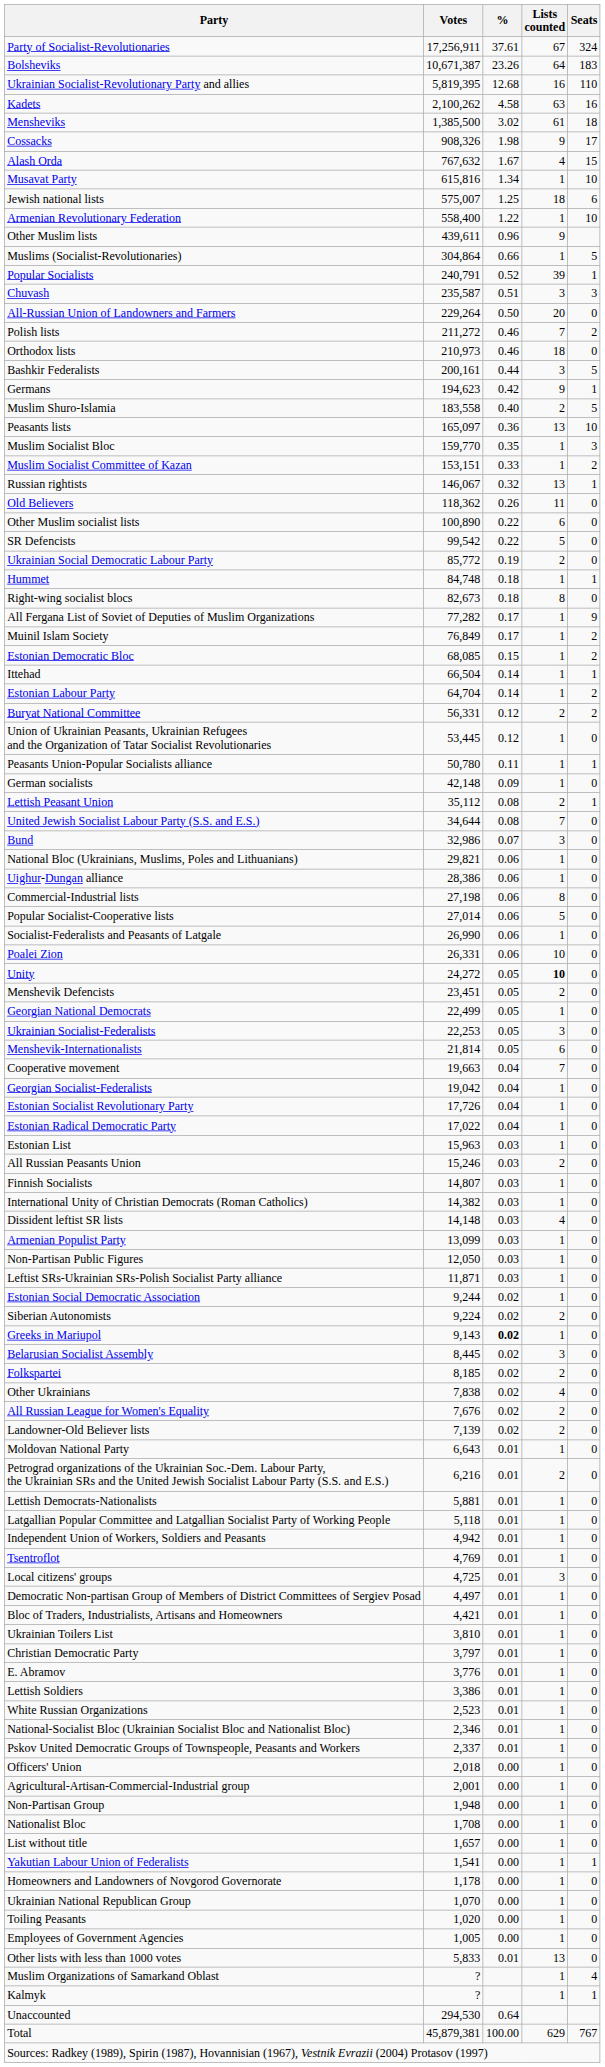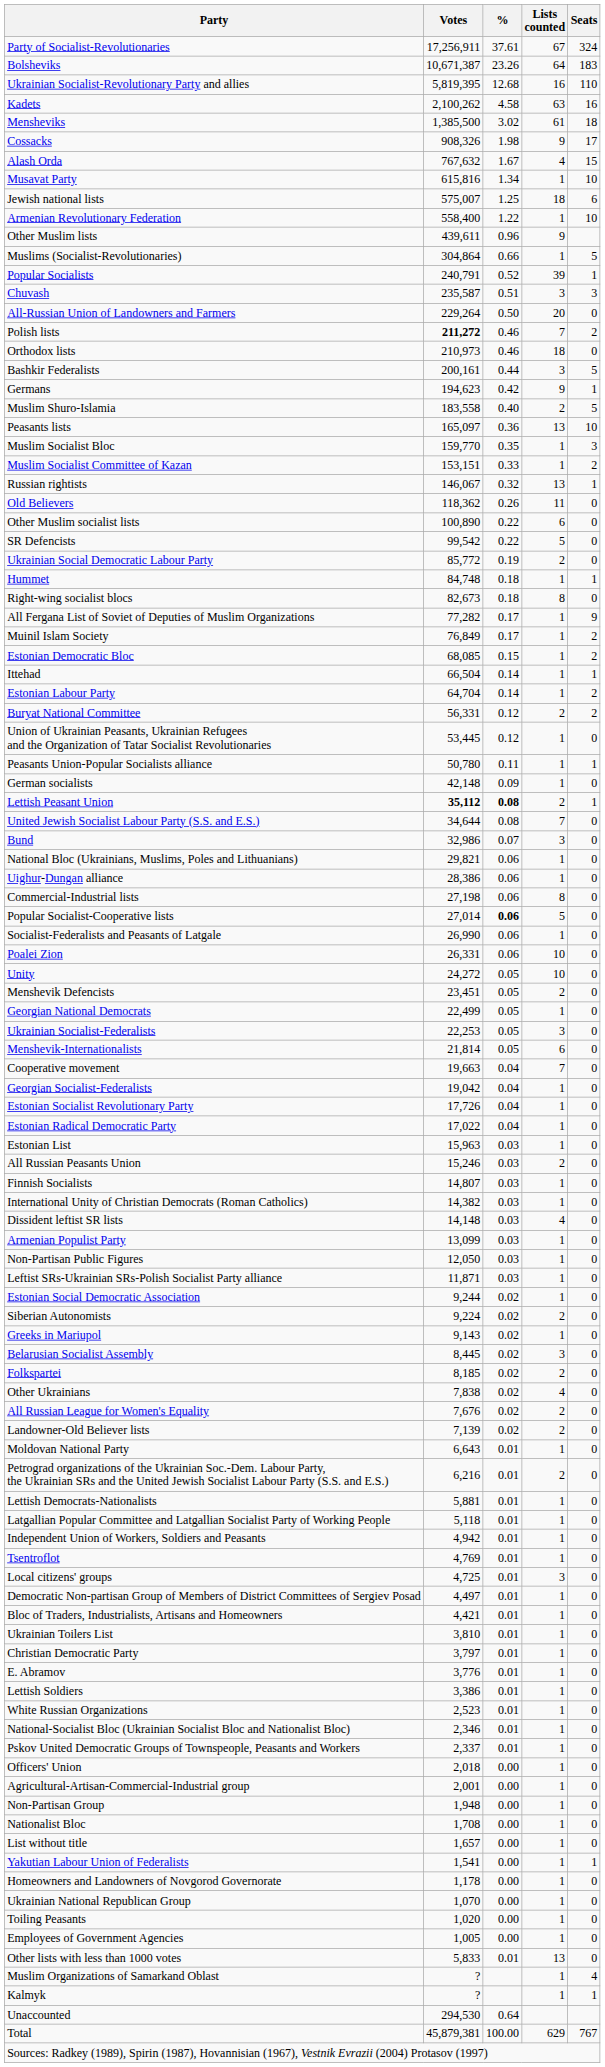(461, 332) normal -> (461, 332) bold
(464, 802) normal -> (464, 802) bold
(508, 802) normal -> (508, 802) bold
(508, 916) normal -> (508, 916) bold
(559, 973) bold -> (559, 973) normal
(508, 1335) bold -> (508, 1335) normal
